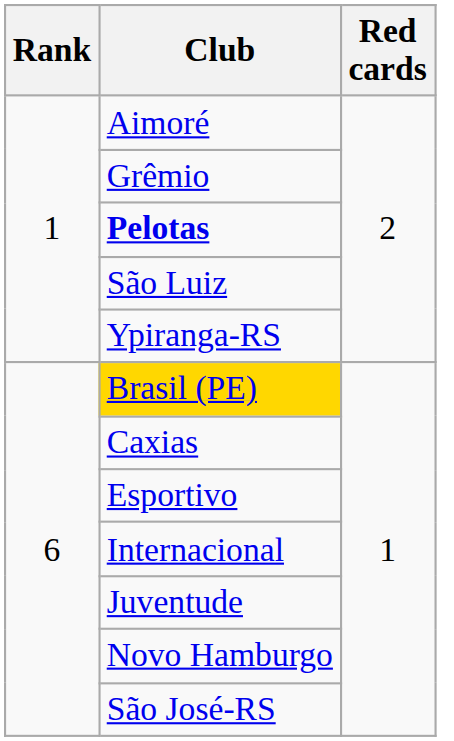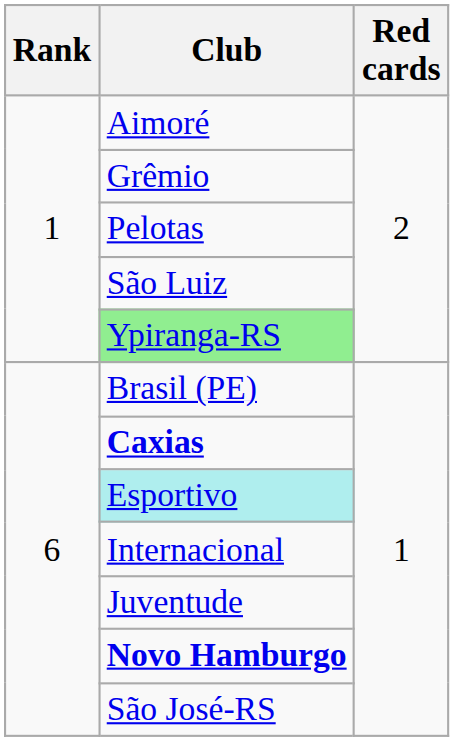(158, 228) bold -> (155, 228) normal
(194, 335) no background -> (194, 335) lightgreen background
(182, 388) gold background -> (182, 388) no background
(152, 441) normal -> (155, 441) bold
(172, 495) no background -> (172, 495) paleturquoise background
(220, 655) normal -> (227, 655) bold
